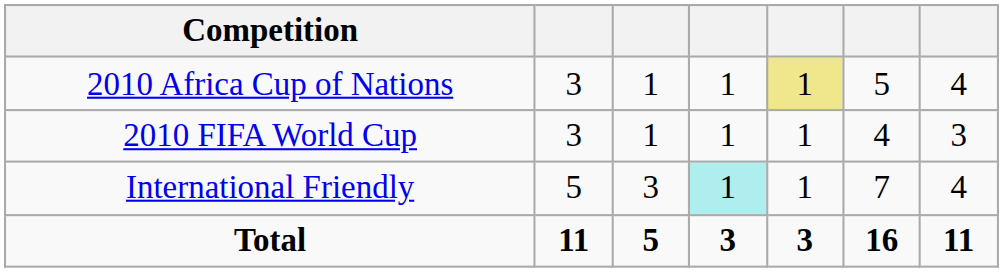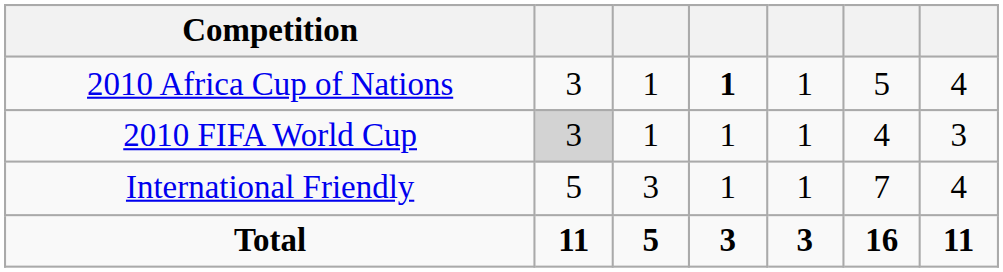(728, 82) normal -> (728, 82) bold
(805, 82) khaki background -> (805, 82) no background
(574, 135) no background -> (574, 135) lightgrey background
(728, 187) paleturquoise background -> (728, 187) no background
